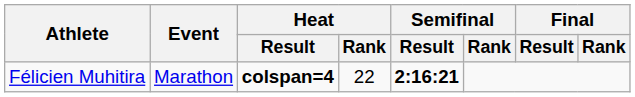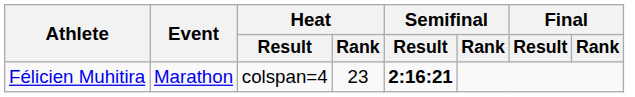(288, 77) bold -> (285, 77) normal
(364, 77) 22 -> (358, 77) 23
